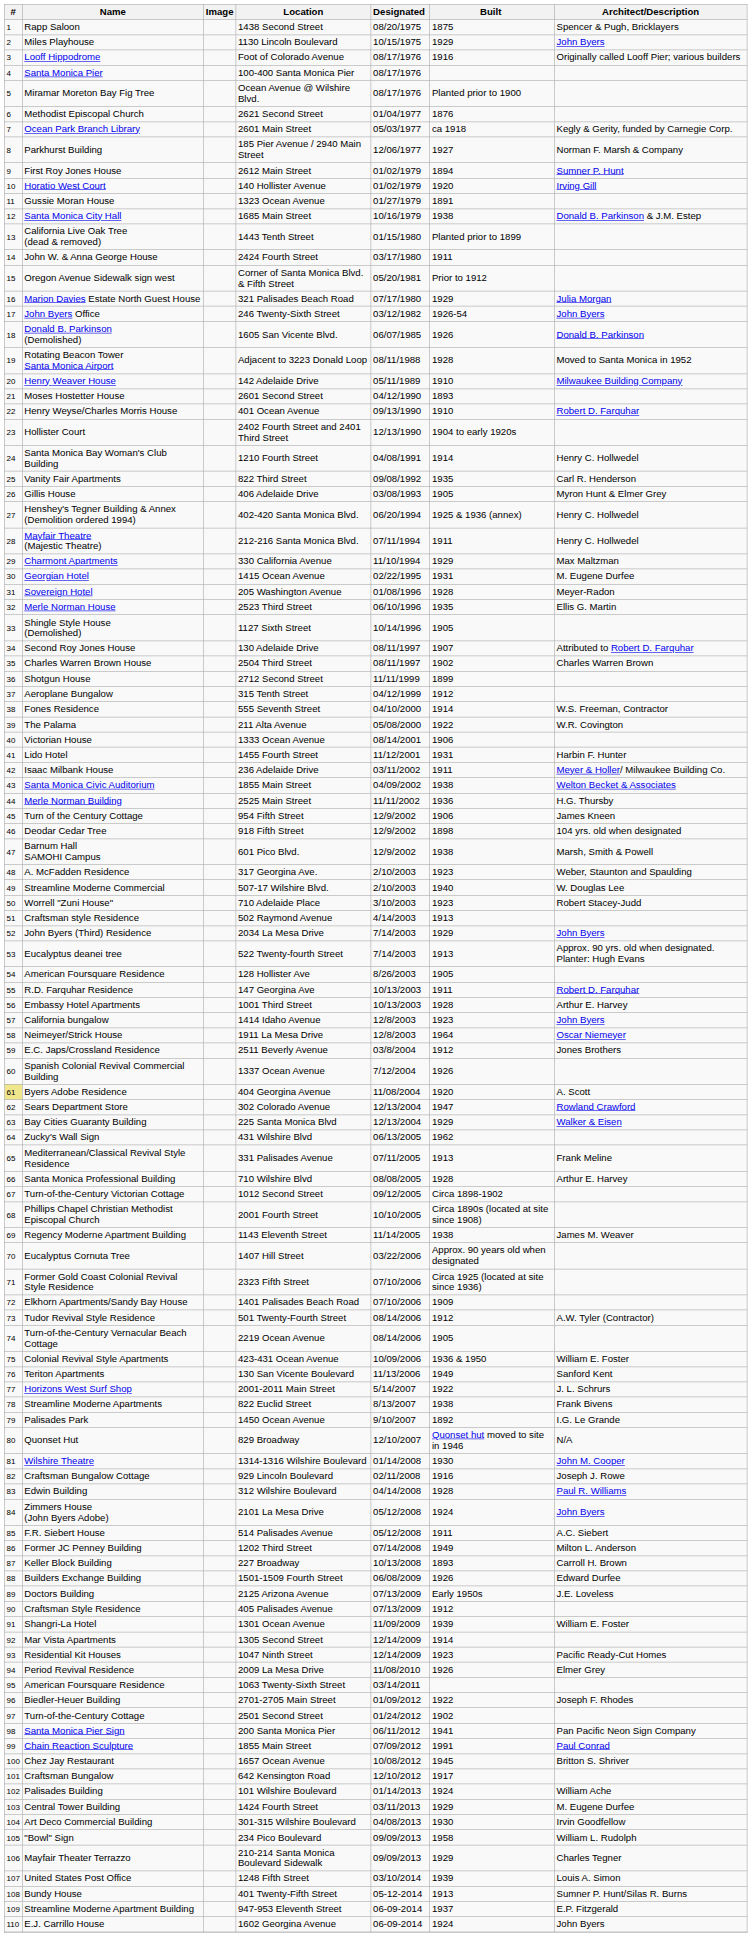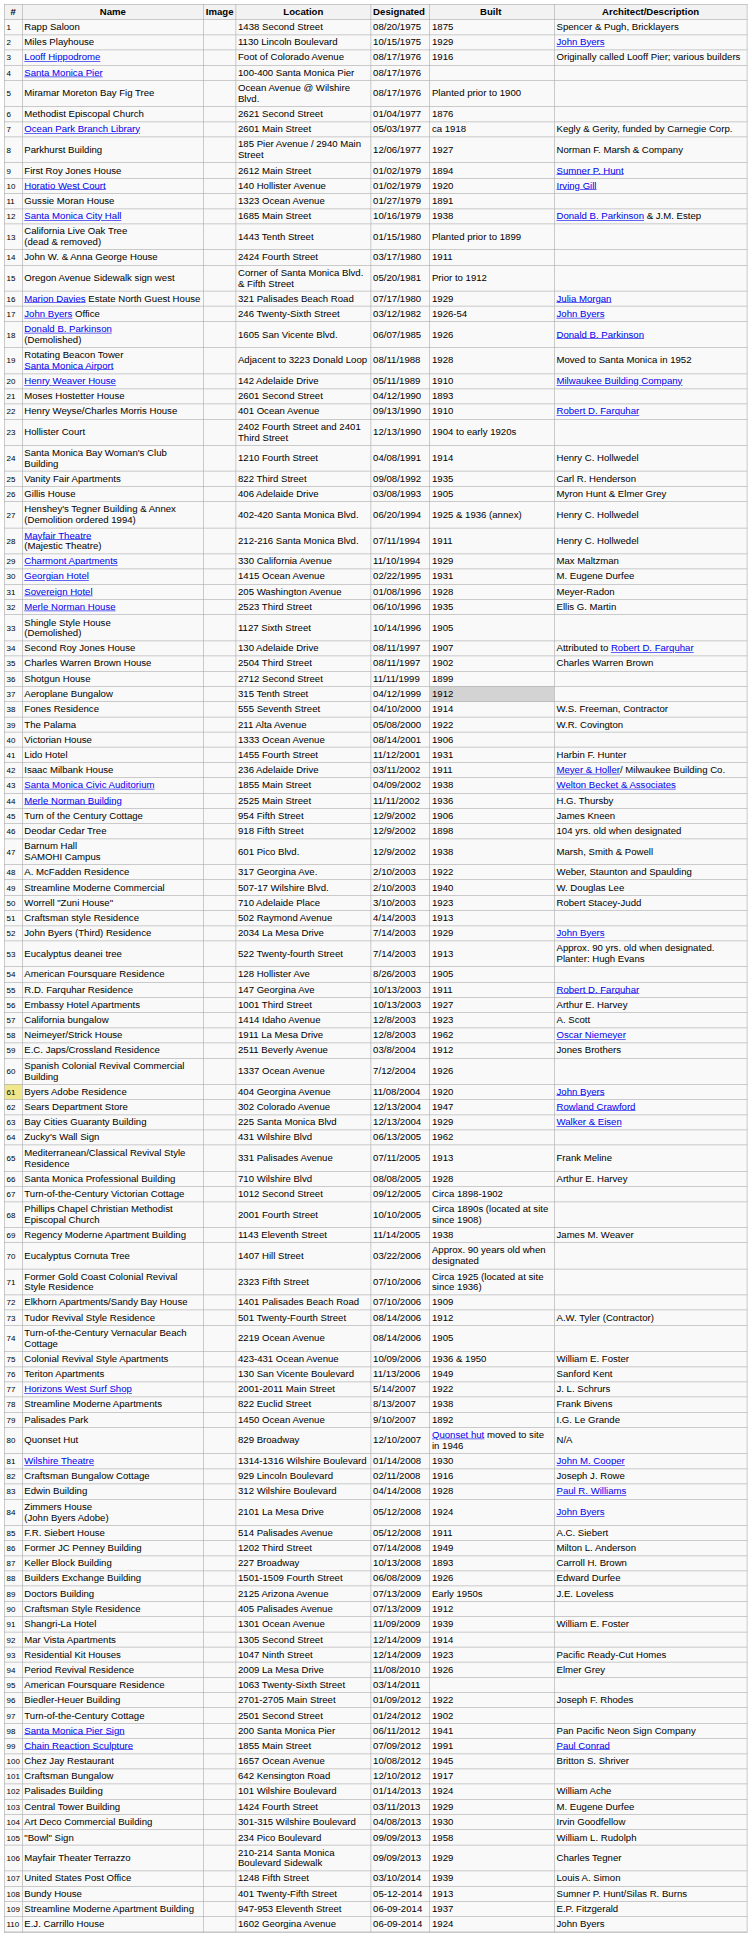(443, 694) no background -> (443, 694) lightgrey background
(443, 872) 1923 -> (443, 872) 1922
(443, 1005) 1928 -> (443, 1005) 1927
(581, 1020) John Byers -> (573, 1020) A. Scott
(443, 1035) 1964 -> (443, 1035) 1962
(573, 1092) A. Scott -> (581, 1092) John Byers
